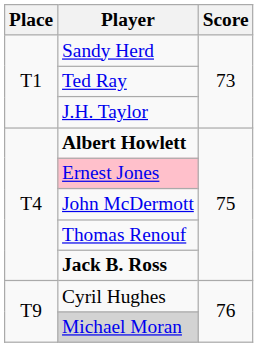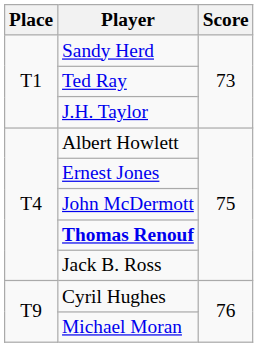(124, 142) bold -> (120, 142) normal
(111, 173) pink background -> (111, 173) no background
(124, 234) normal -> (128, 234) bold
(115, 265) bold -> (112, 265) normal
(122, 326) lightgrey background -> (122, 326) no background
